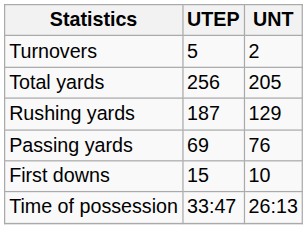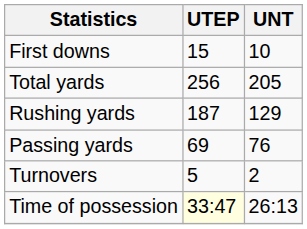rows swapped: (59, 176) <-> (53, 51)
(212, 207) no background -> (212, 207) lightyellow background
